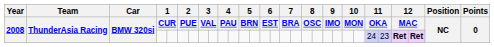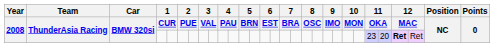(372, 36) 24 -> (372, 36) 23
(385, 36) 23 -> (385, 36) 20
(417, 36) bold -> (416, 36) normal
